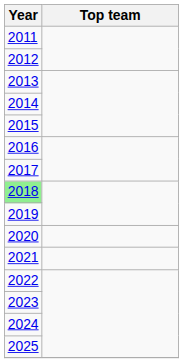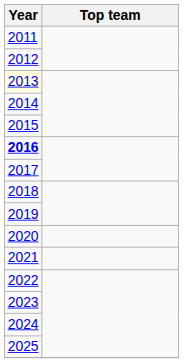(23, 81) no background -> (23, 81) lightyellow background
(23, 147) normal -> (23, 147) bold
(23, 192) lightgreen background -> (23, 192) no background
